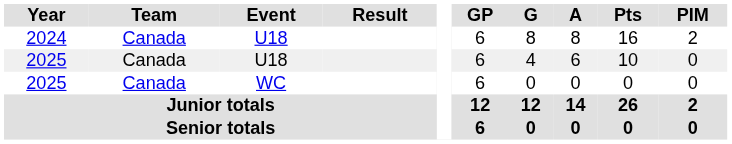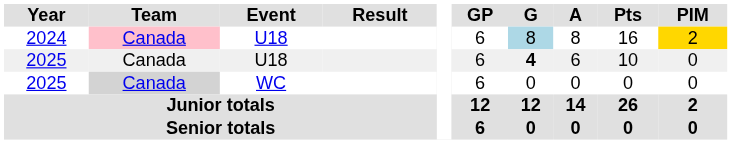(154, 37) no background -> (154, 37) pink background
(531, 37) no background -> (531, 37) lightblue background
(693, 37) no background -> (693, 37) gold background
(531, 60) normal -> (531, 60) bold
(154, 83) no background -> (154, 83) lightgrey background
